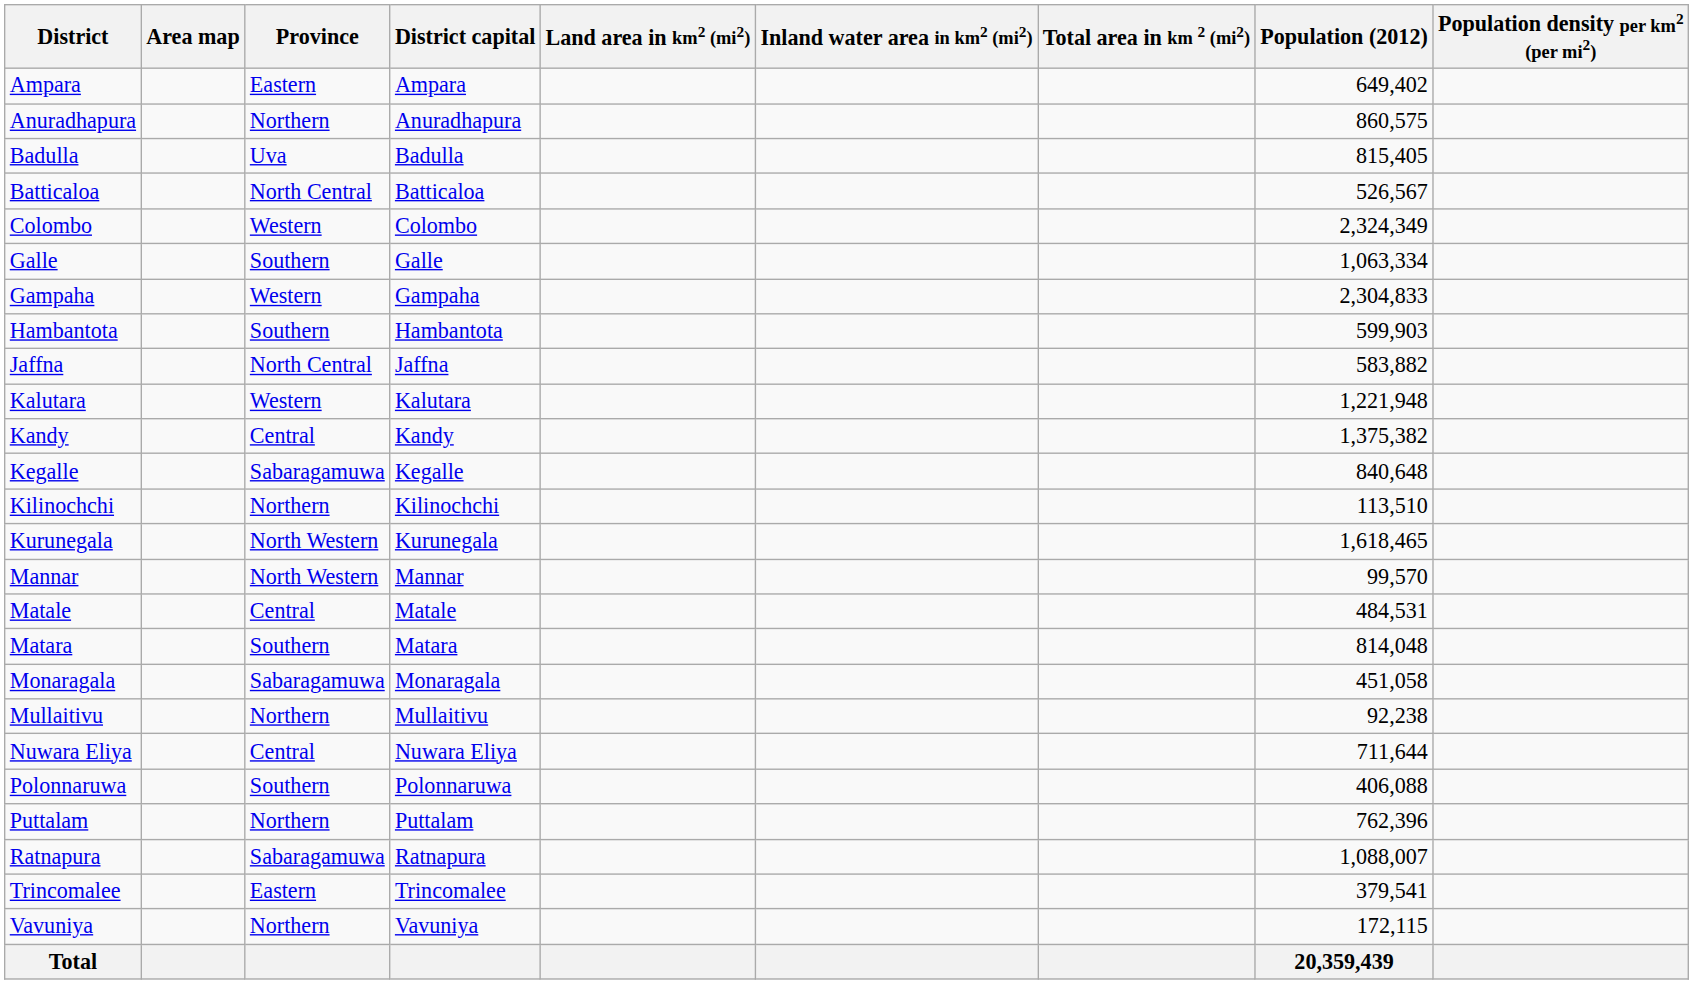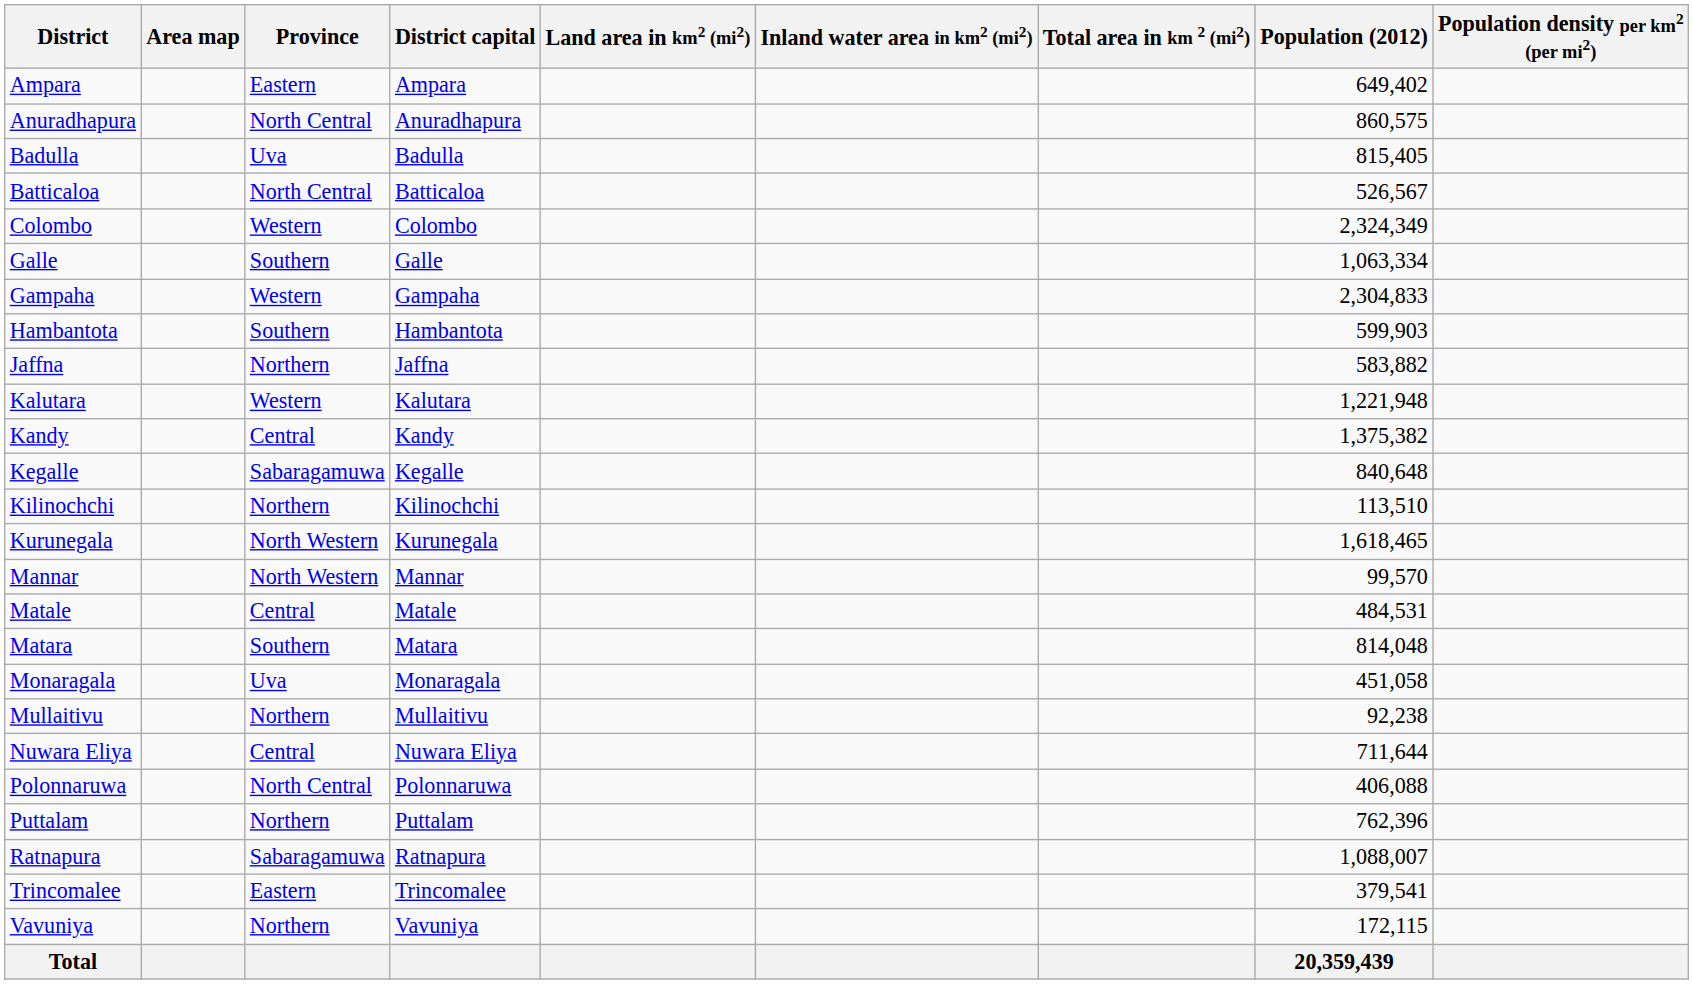(290, 120) Northern -> (311, 120) North Central
(311, 365) North Central -> (290, 365) Northern
(317, 681) Sabaragamuwa -> (268, 681) Uva
(290, 786) Southern -> (311, 786) North Central
